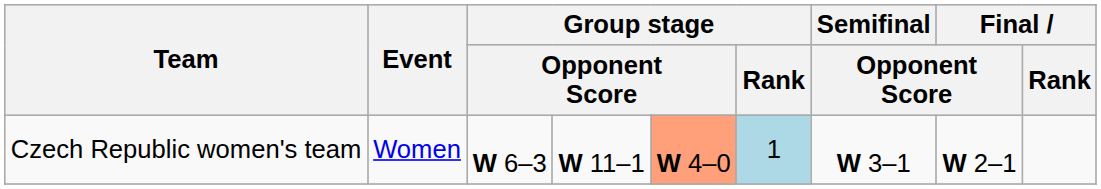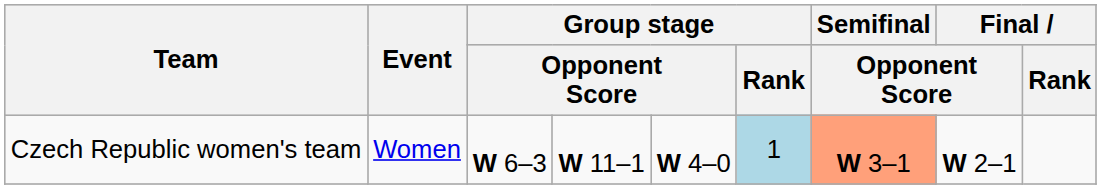(694, 163) lightsalmon background -> (694, 163) no background
(874, 163) no background -> (874, 163) lightsalmon background
